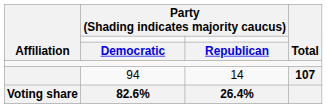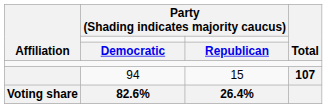(237, 75) 14 -> (237, 75) 15
